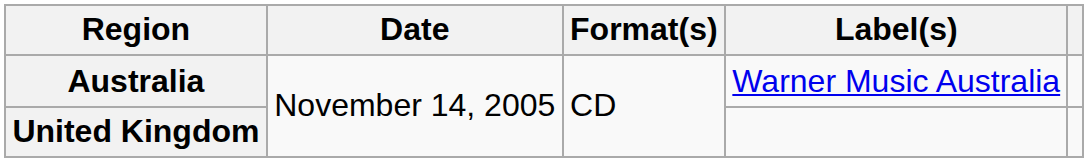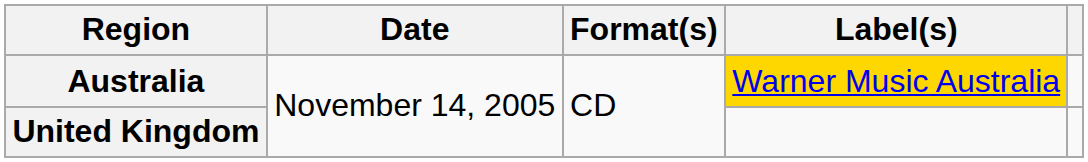(896, 80) no background -> (896, 80) gold background
